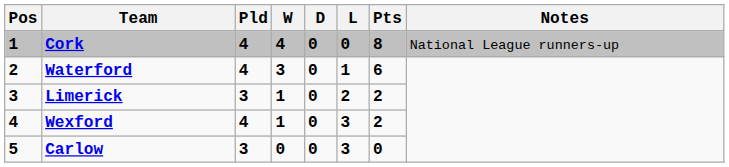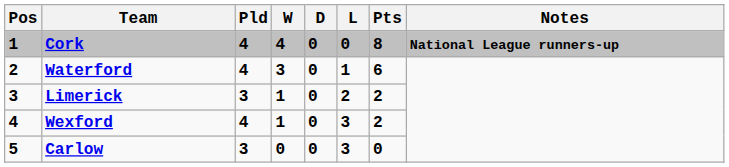(514, 45) normal -> (514, 44) bold
